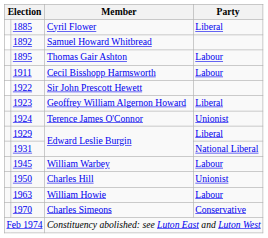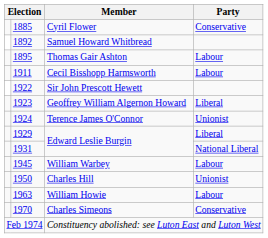(209, 27) Liberal -> (221, 27) Conservative
